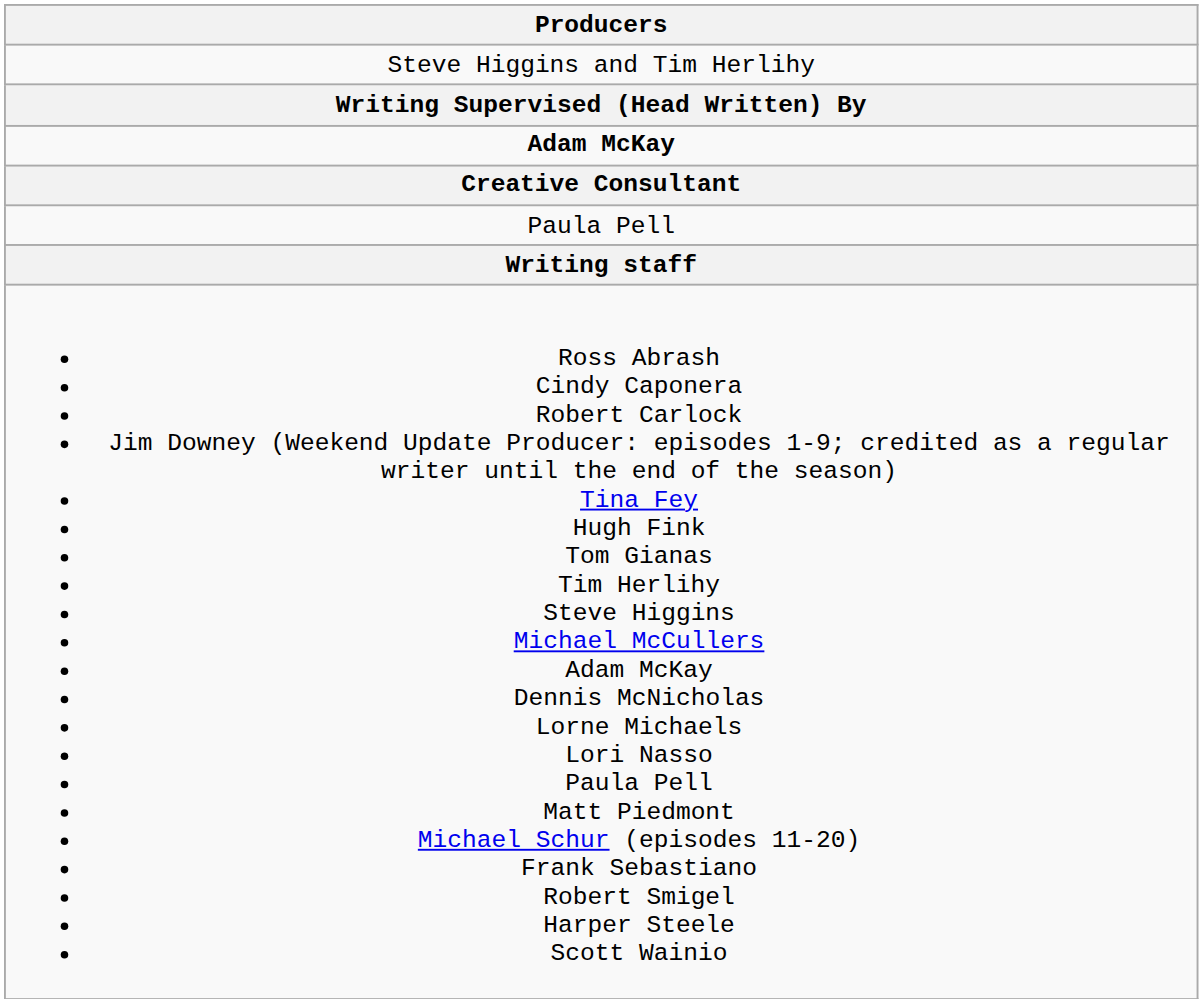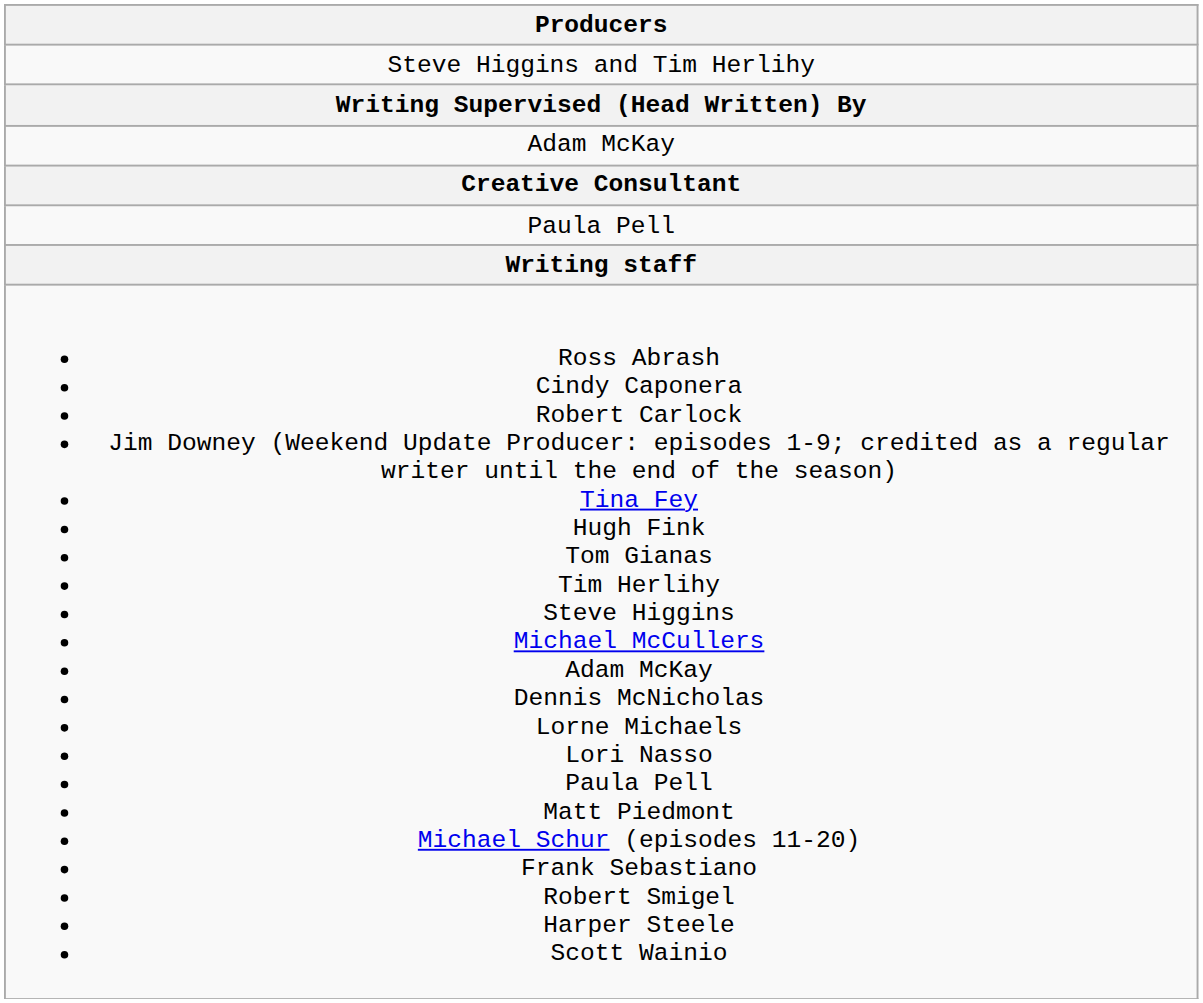(601, 145) bold -> (601, 145) normal
